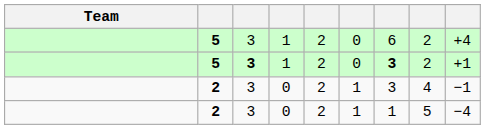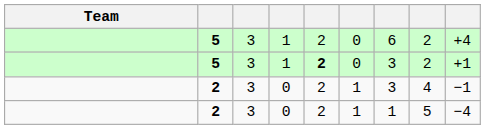(251, 64) bold -> (251, 64) normal
(321, 64) normal -> (321, 64) bold
(392, 64) bold -> (392, 64) normal
